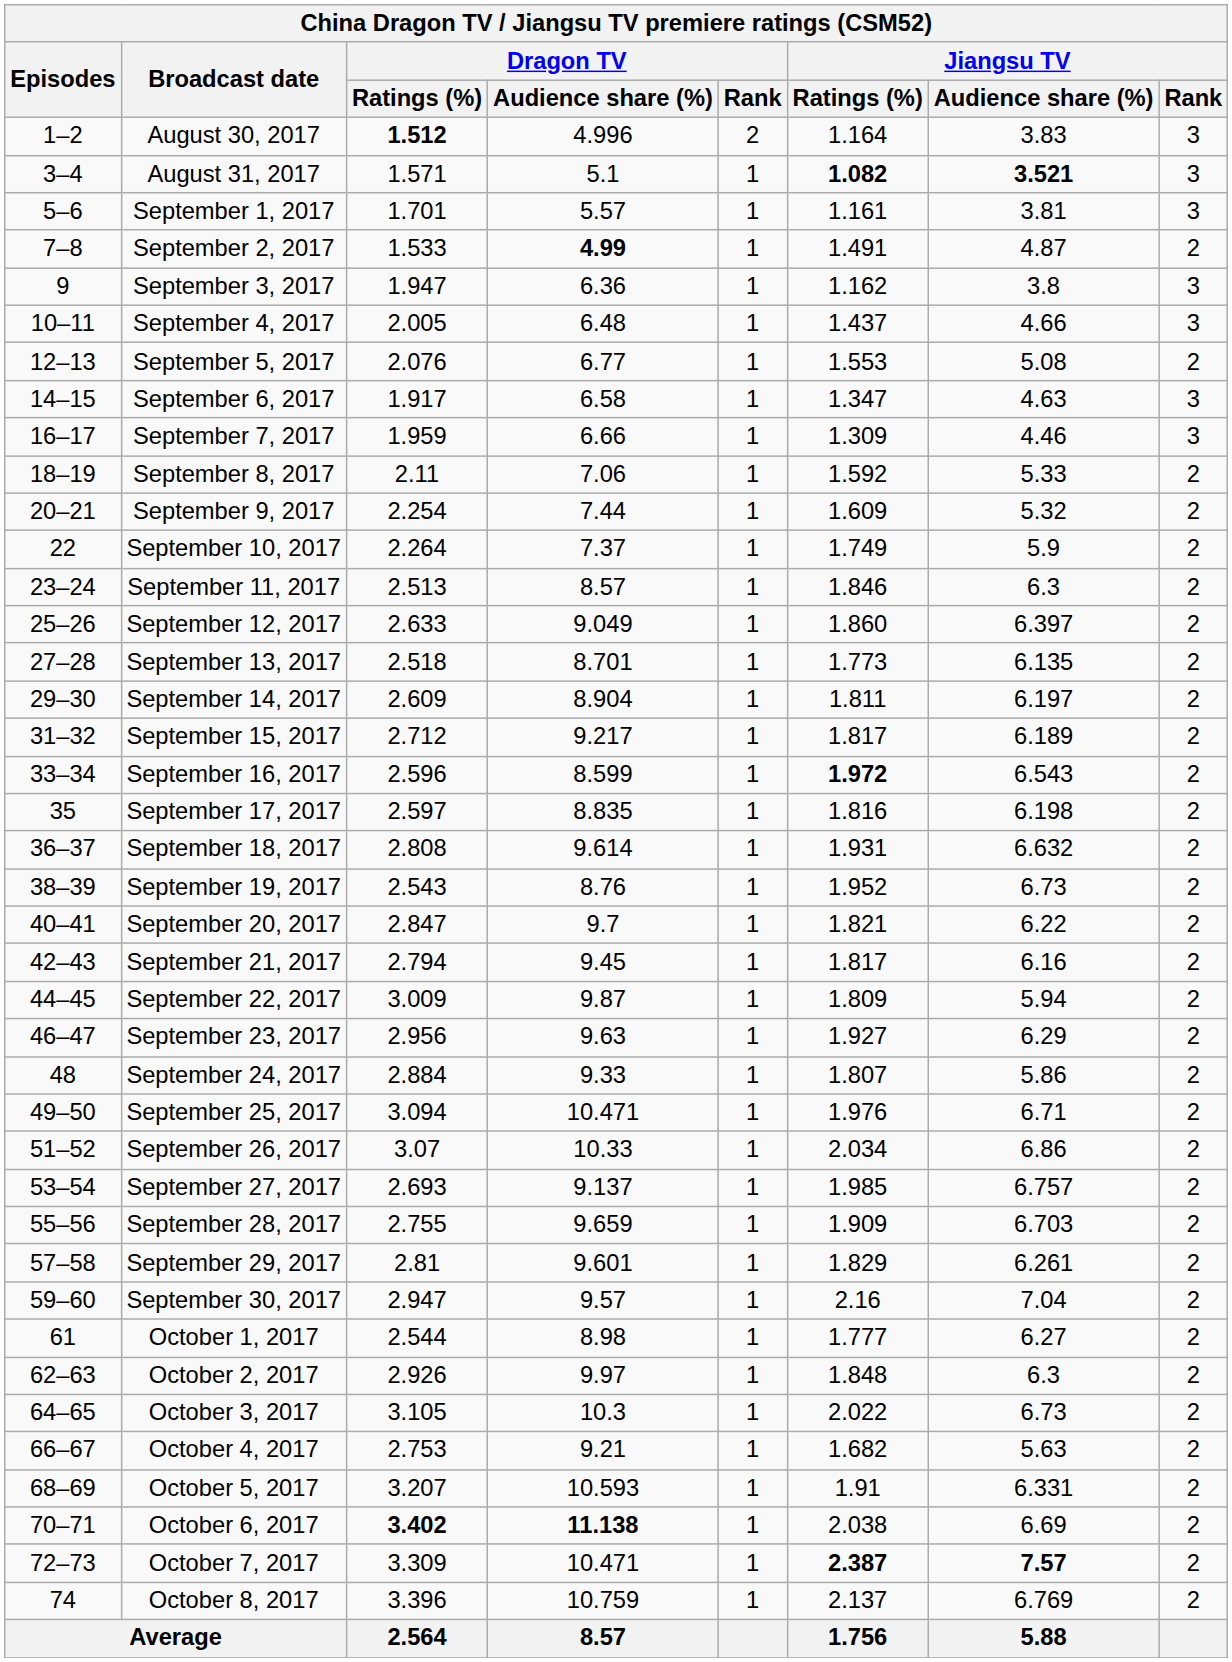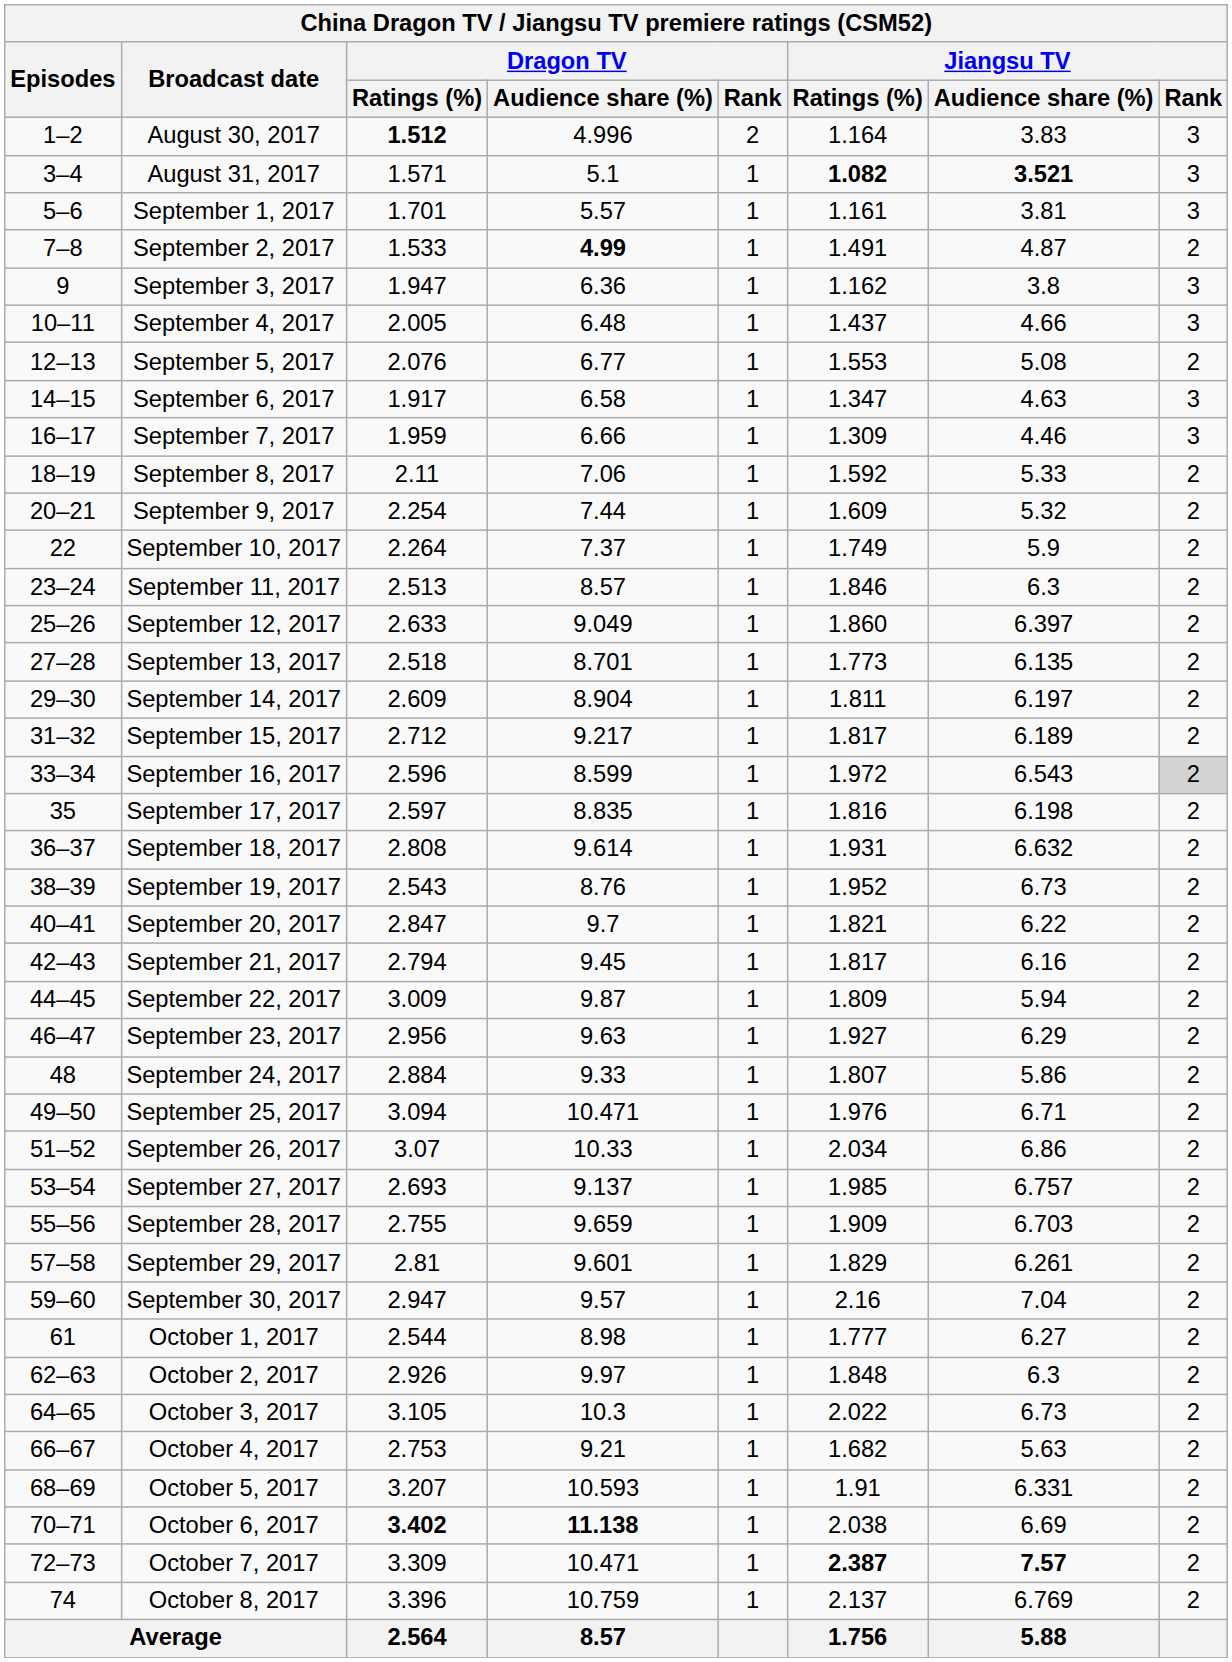(858, 774) bold -> (858, 774) normal
(1193, 774) no background -> (1193, 774) lightgrey background
